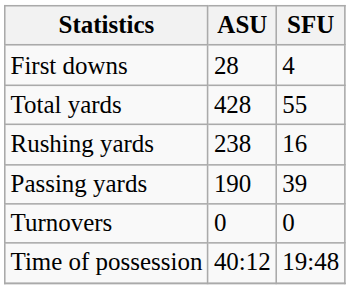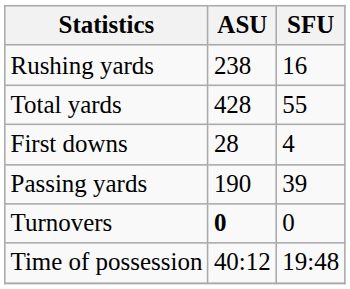rows swapped: (69, 64) <-> (82, 144)
(220, 223) normal -> (220, 223) bold
